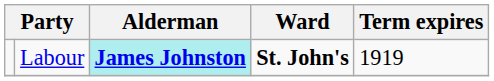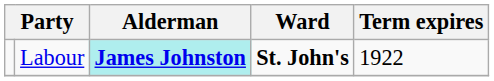(381, 57) 1919 -> (381, 57) 1922
